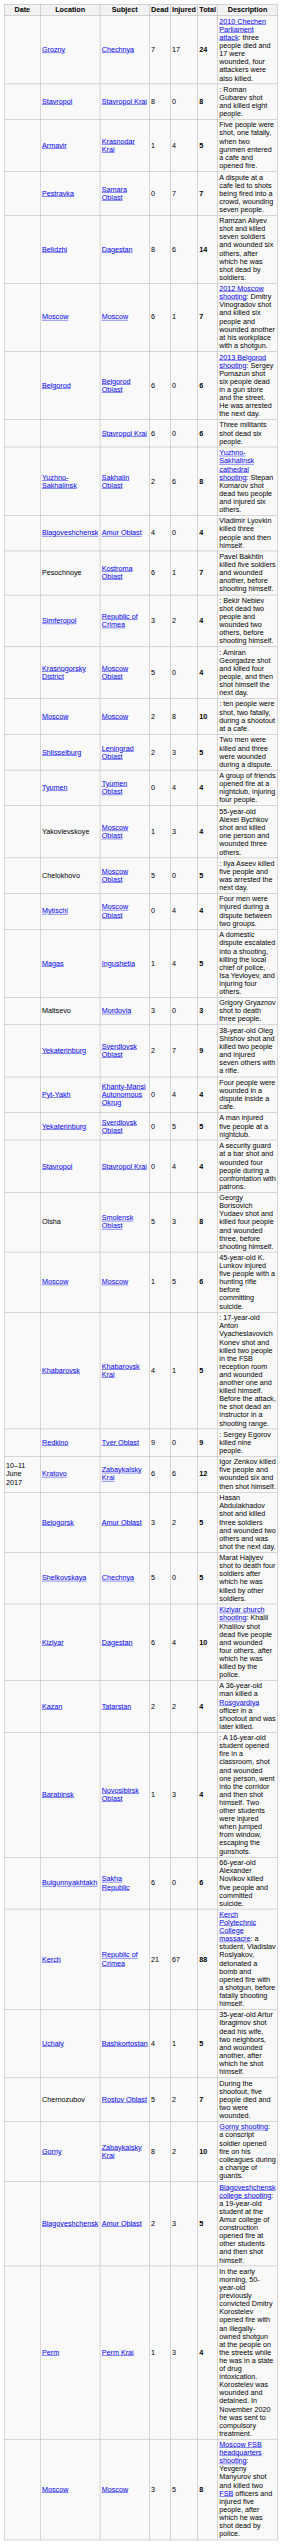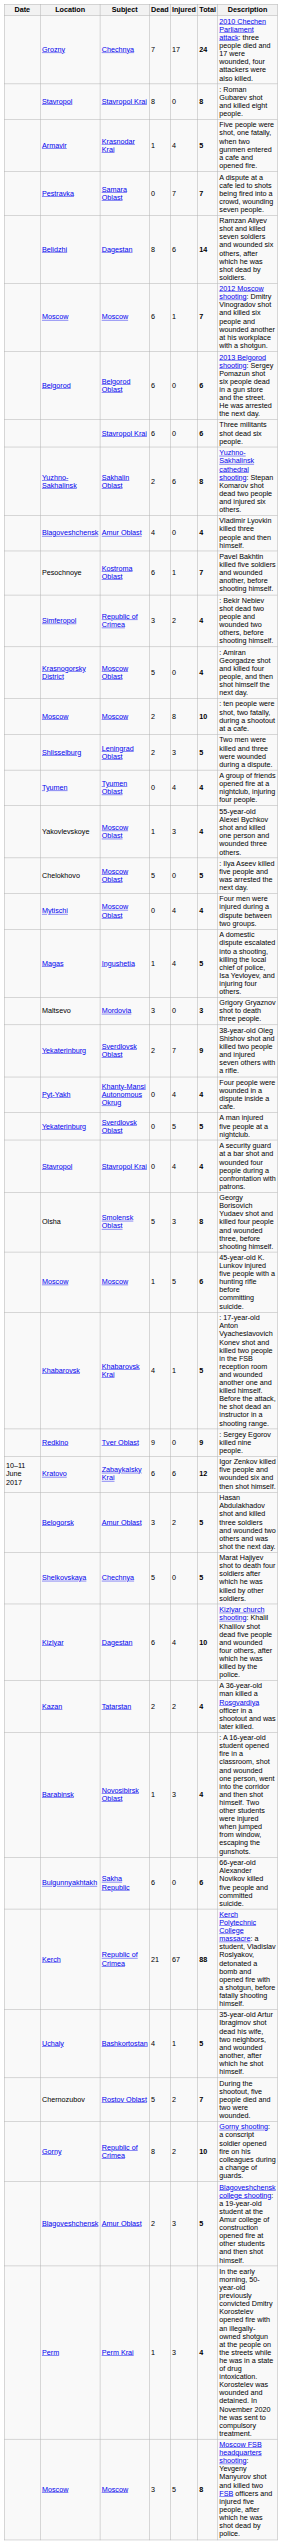(122, 2151) Zabaykalsky Krai -> (120, 2151) Republic of Crimea
